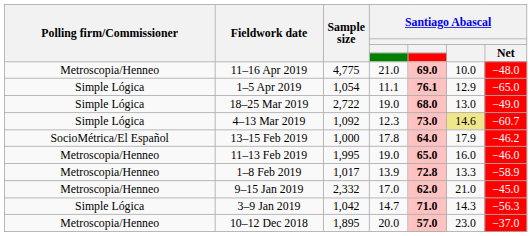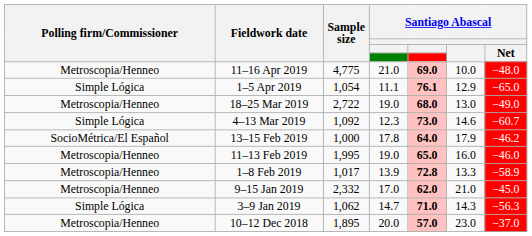(110, 104) Simple Lógica -> (110, 104) Metroscopia/Henneo
(466, 121) khaki background -> (466, 121) no background
(346, 206) 1,042 -> (346, 206) 1,062
